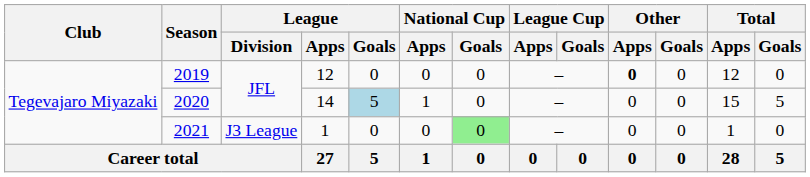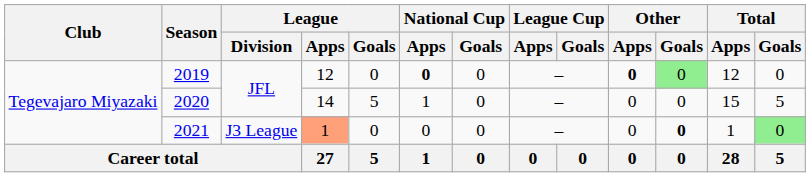(426, 74) normal -> (426, 74) bold
(681, 74) no background -> (681, 74) lightgreen background
(374, 102) lightblue background -> (374, 102) no background
(325, 130) no background -> (325, 130) lightsalmon background
(481, 130) lightgreen background -> (481, 130) no background
(681, 130) normal -> (681, 130) bold
(780, 130) no background -> (780, 130) lightgreen background
